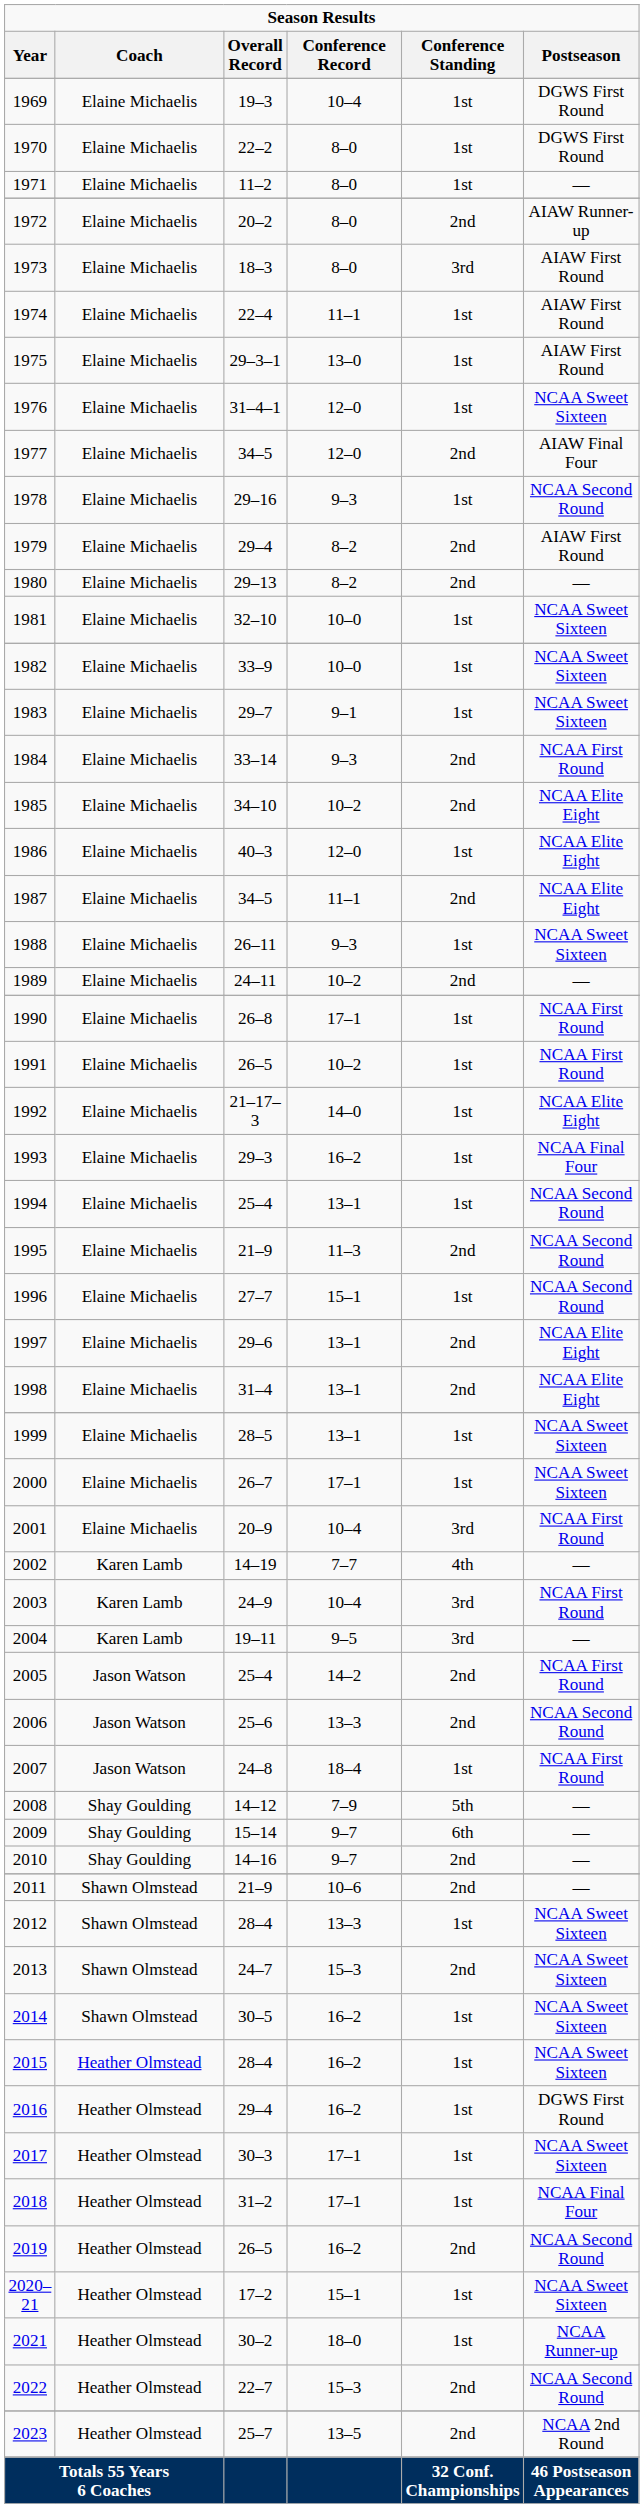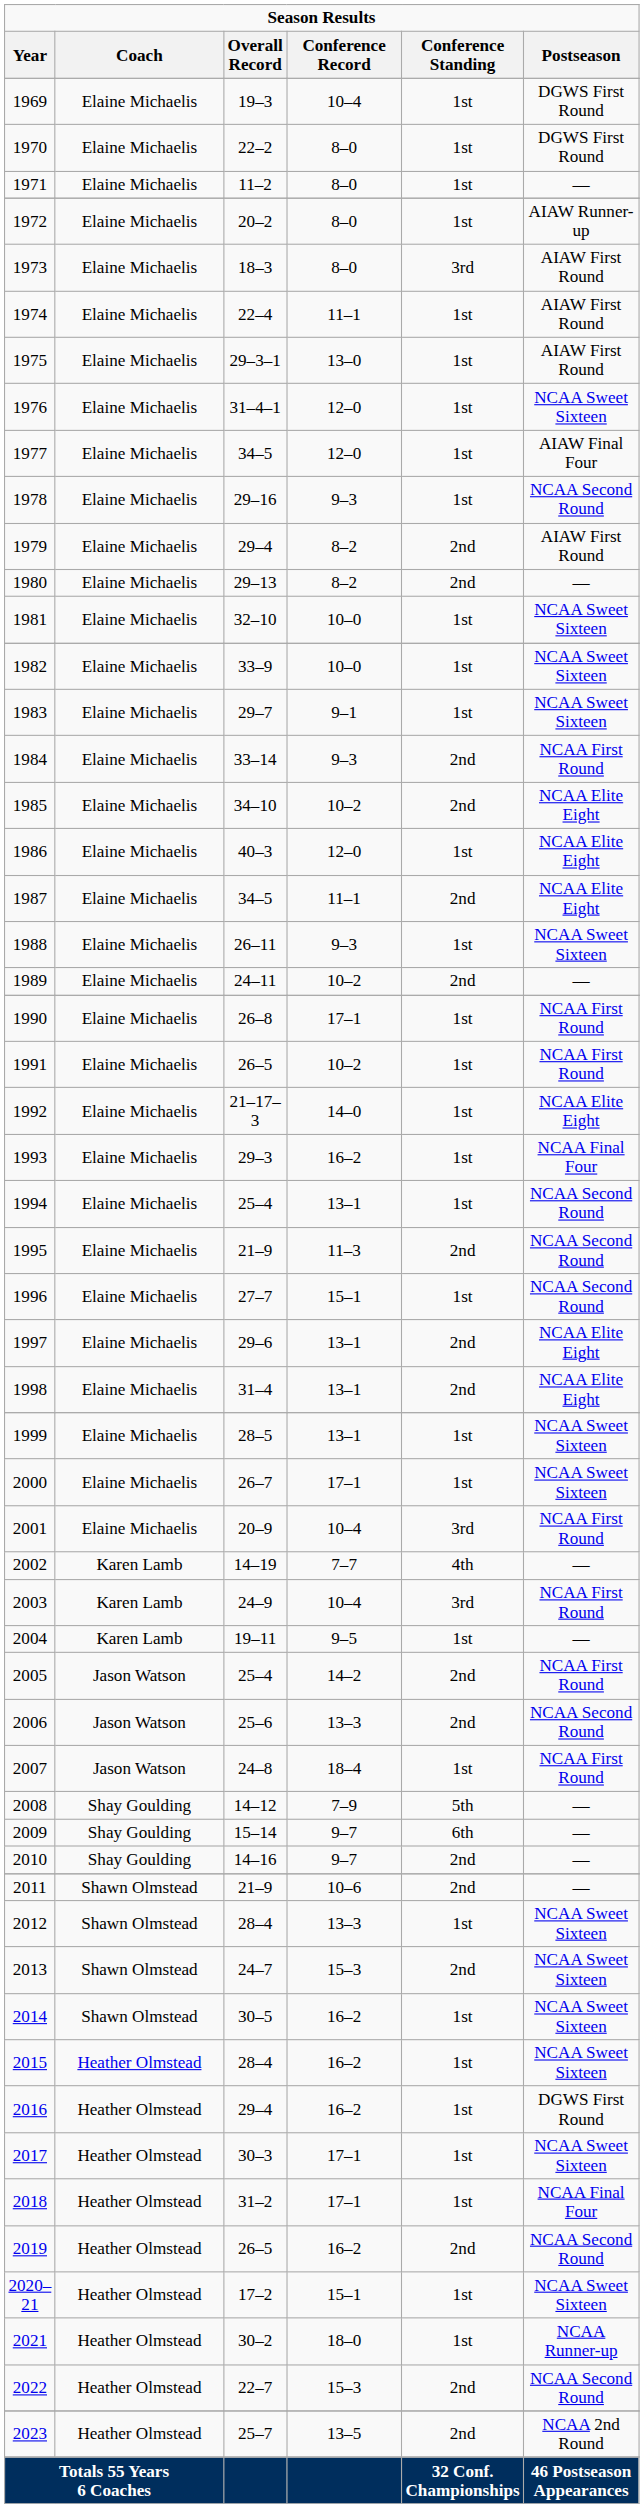(463, 221) 2nd -> (463, 221) 1st
(463, 453) 2nd -> (463, 453) 1st
(463, 1638) 3rd -> (463, 1638) 1st
